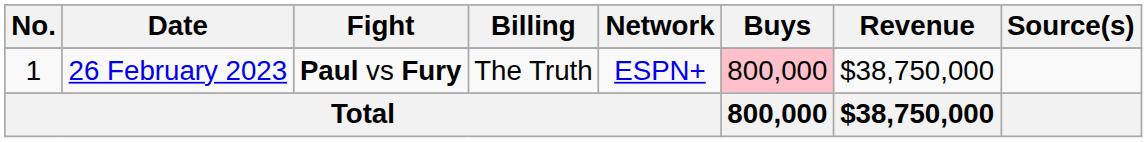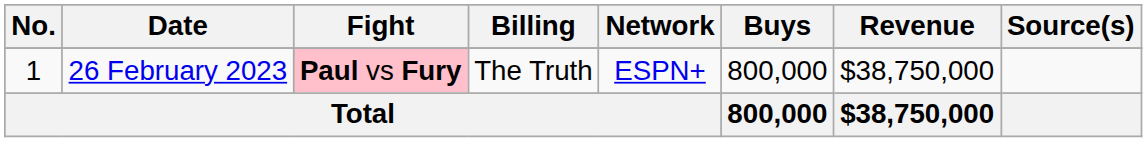(381, 70) no background -> (381, 70) pink background
(777, 70) pink background -> (777, 70) no background
